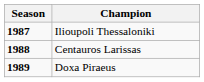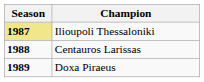(18, 31) no background -> (18, 31) khaki background
